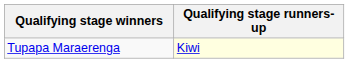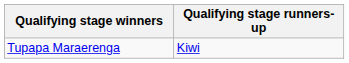(188, 48) lightyellow background -> (188, 48) no background
